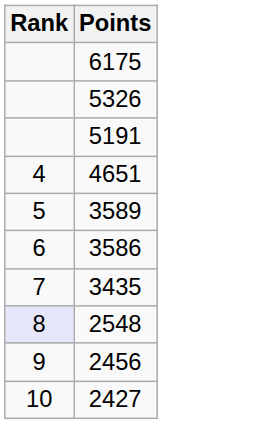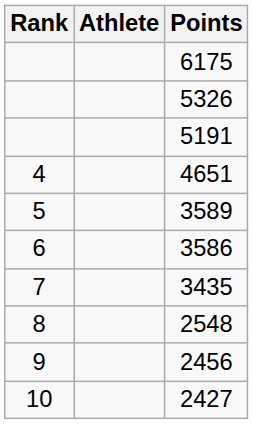+ column: (119, 23)
(39, 324) lavender background -> (39, 324) no background
